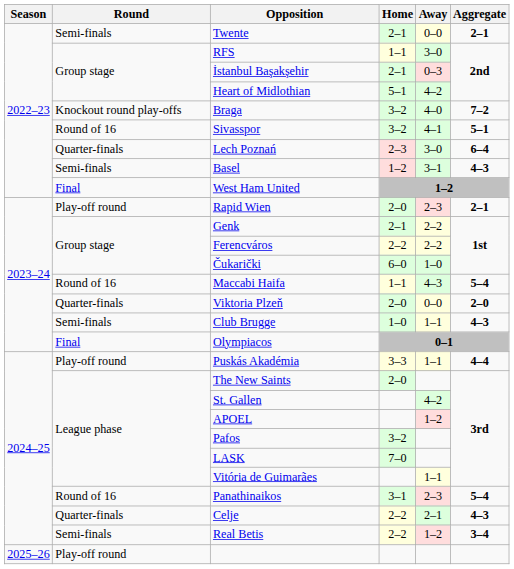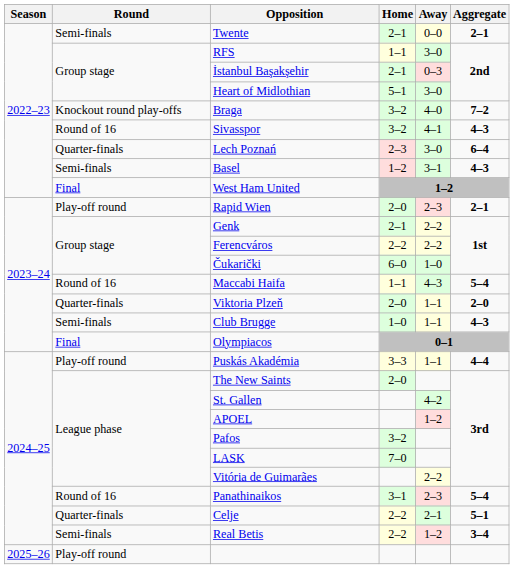(433, 91) 4–2 -> (433, 91) 3–0
(480, 129) 5–1 -> (480, 129) 4–3
(433, 303) 0–0 -> (433, 303) 1–1
(433, 476) 1–1 -> (433, 476) 2–2
(480, 515) 4–3 -> (480, 515) 5–1
